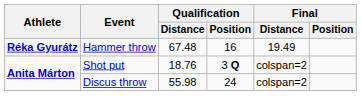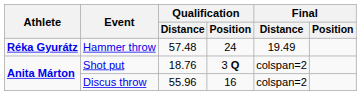(183, 48) 67.48 -> (183, 48) 57.48
(230, 48) 16 -> (230, 48) 24
(183, 83) 55.98 -> (183, 83) 55.96
(230, 83) 24 -> (230, 83) 16
